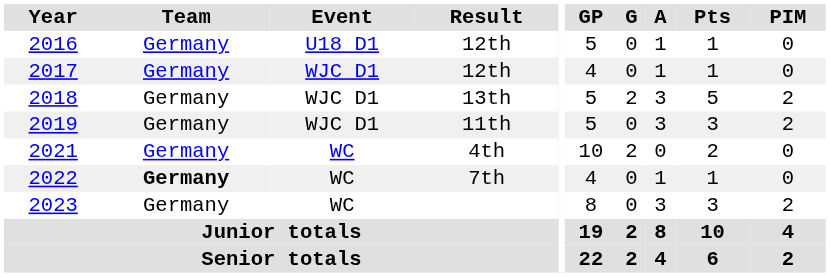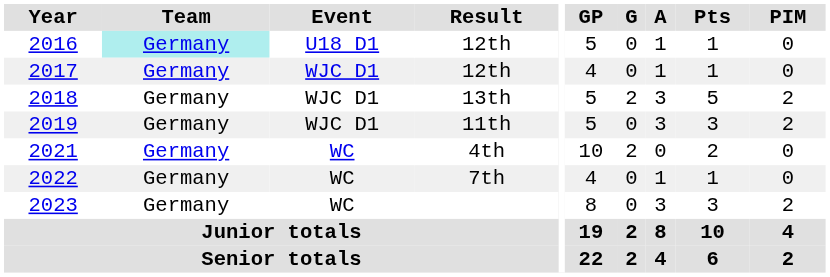(186, 44) no background -> (186, 44) paleturquoise background
(186, 179) bold -> (186, 179) normal
